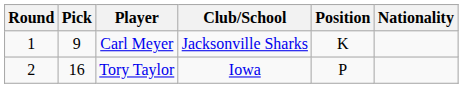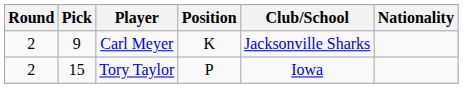columns swapped: (343, 17) <-> (245, 17)
(31, 44) 1 -> (31, 44) 2
(77, 70) 16 -> (77, 70) 15
